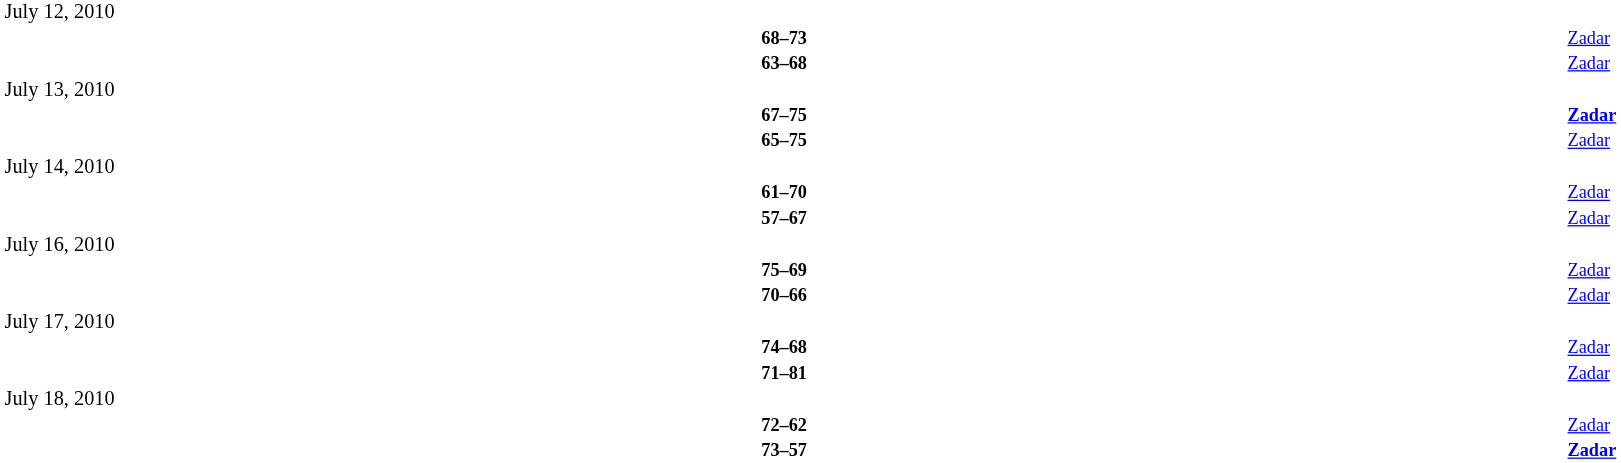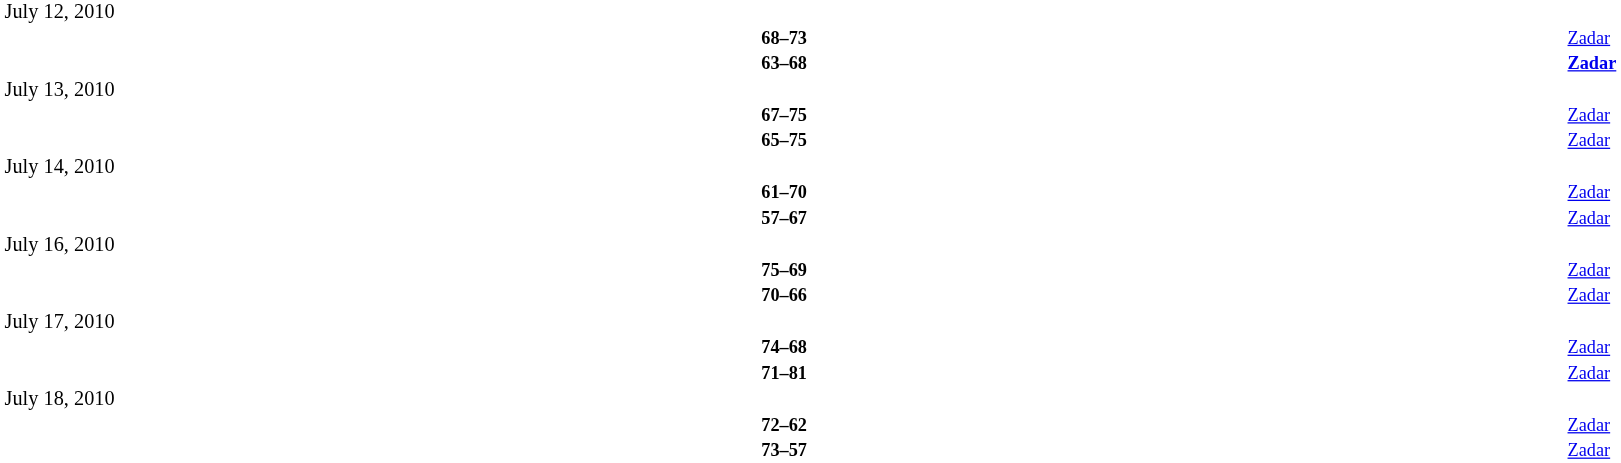(1589, 63) normal -> (1592, 63) bold
(1592, 115) bold -> (1589, 115) normal
(1592, 450) bold -> (1589, 450) normal
